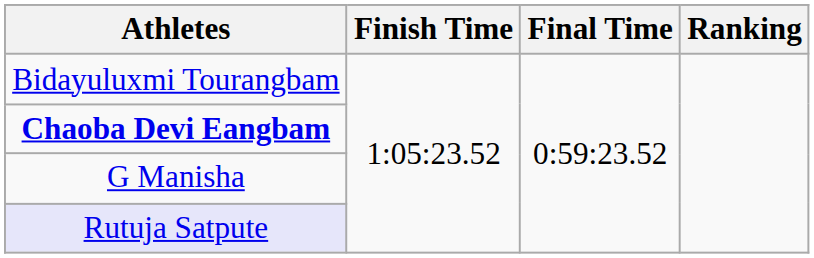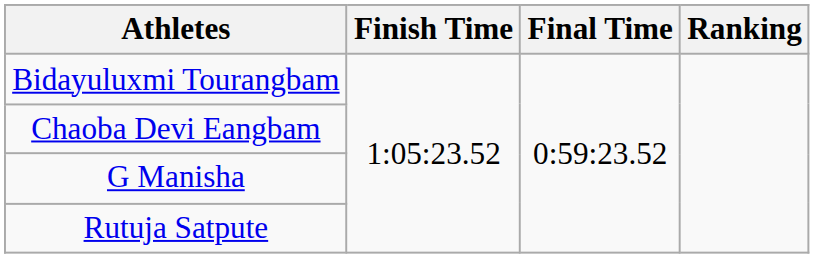(176, 128) bold -> (176, 128) normal
(176, 227) lavender background -> (176, 227) no background
